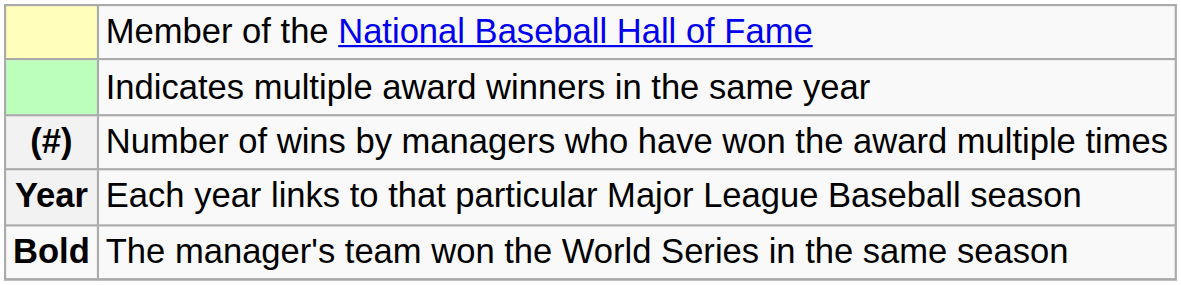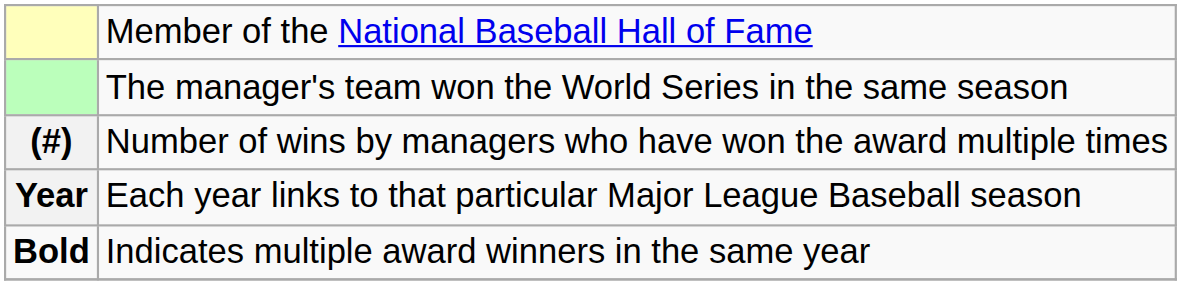(488, 86) Indicates multiple award winners in the same year -> (587, 86) The manager's team won the World Series in the same season
(587, 251) The manager's team won the World Series in the same season -> (488, 251) Indicates multiple award winners in the same year
